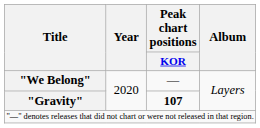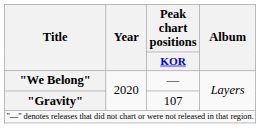(173, 100) bold -> (173, 100) normal
